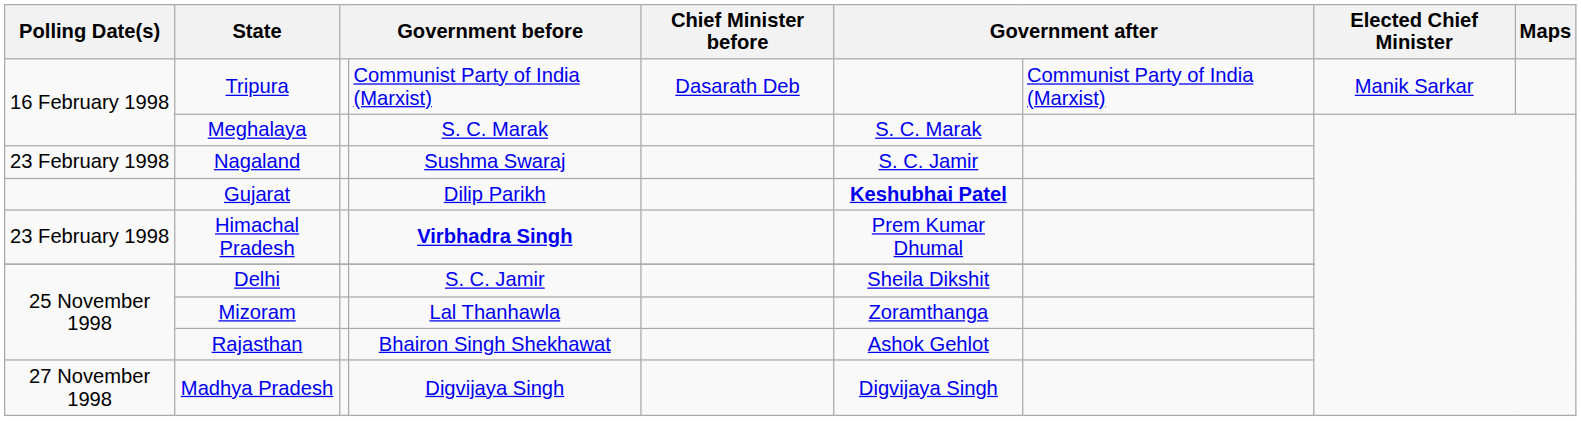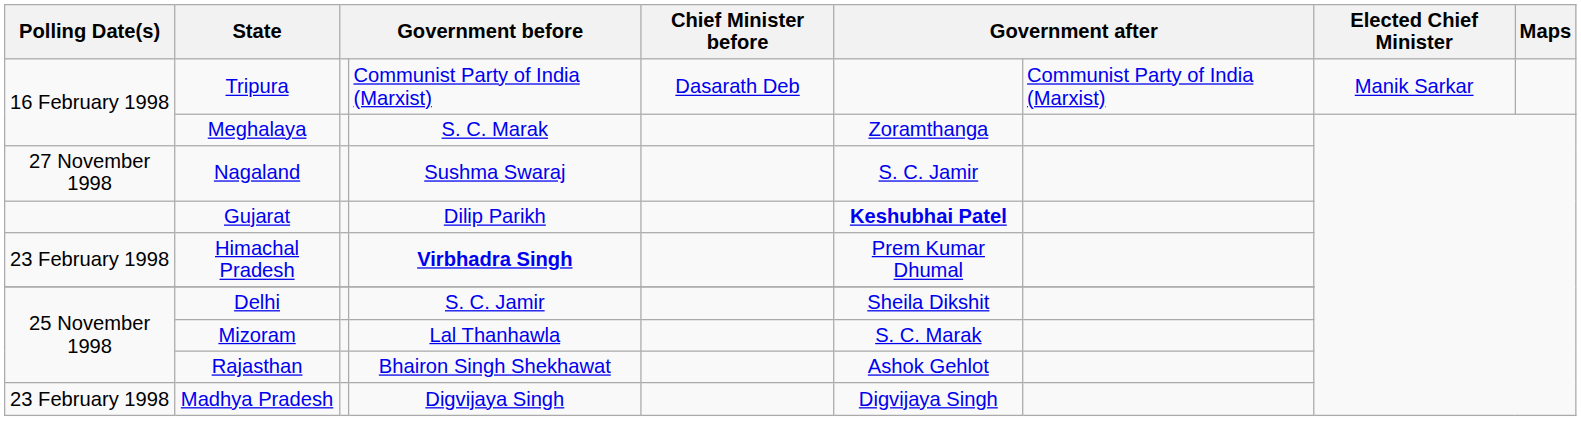(928, 129) S. C. Marak -> (928, 129) Zoramthanga
(90, 161) 23 February 1998 -> (90, 173) 27 November 1998
(928, 312) Zoramthanga -> (928, 335) S. C. Marak
(90, 387) 27 November 1998 -> (90, 398) 23 February 1998
